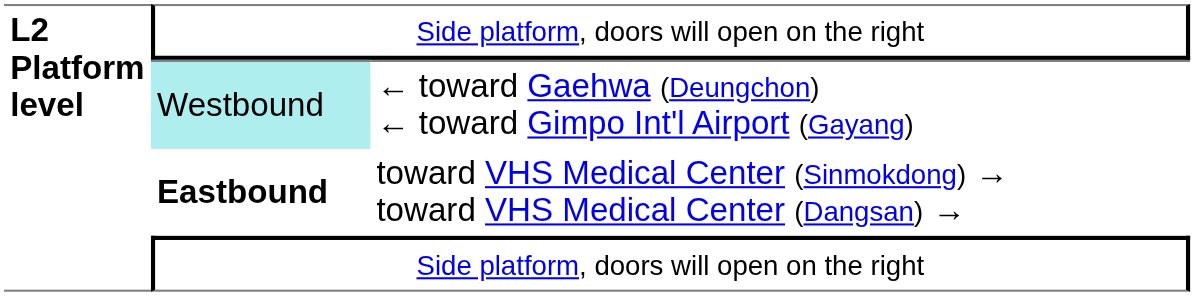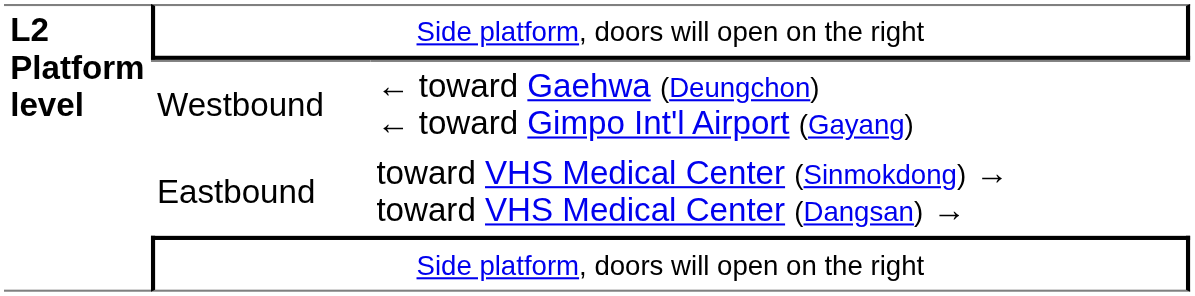(240, 104) paleturquoise background -> (240, 104) no background
(243, 191) bold -> (236, 191) normal
